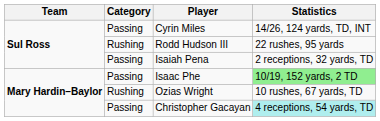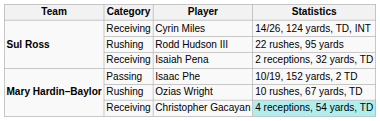(125, 28) Passing -> (128, 28) Receiving
(125, 60) Passing -> (128, 60) Receiving
(306, 76) lightgreen background -> (306, 76) no background
(125, 108) Passing -> (128, 108) Receiving
